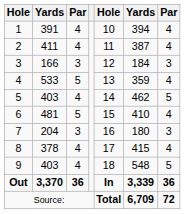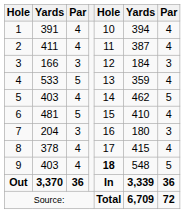(109, 166) normal -> (109, 166) bold
